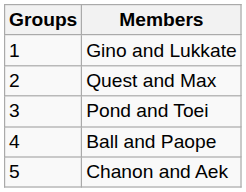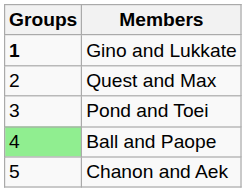(14, 50) normal -> (14, 50) bold
(14, 141) no background -> (14, 141) lightgreen background
